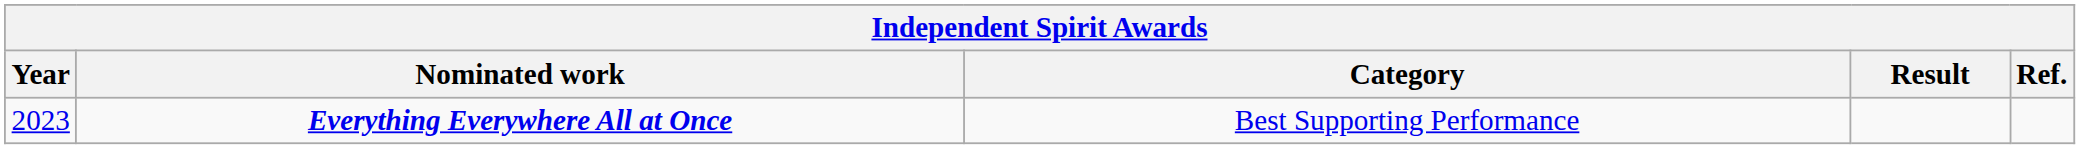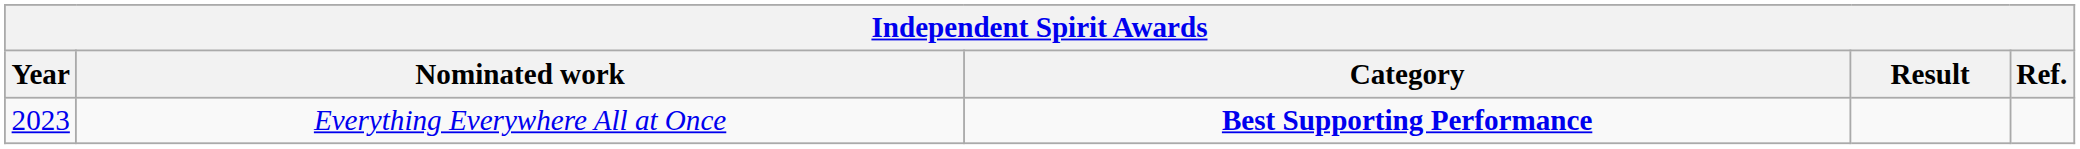(520, 119) bold -> (520, 119) normal
(1407, 119) normal -> (1407, 119) bold
